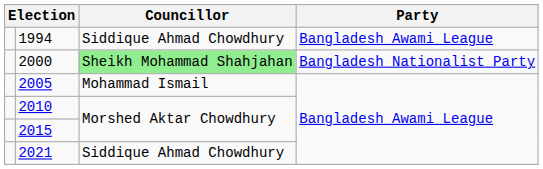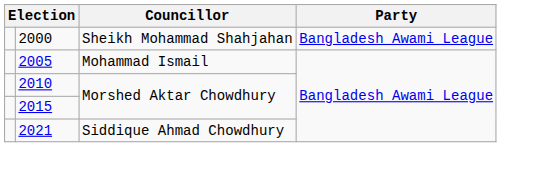- row: (35, 39)
(187, 62) lightgreen background -> (187, 39) no background
(417, 62) Bangladesh Nationalist Party -> (396, 39) Bangladesh Awami League
